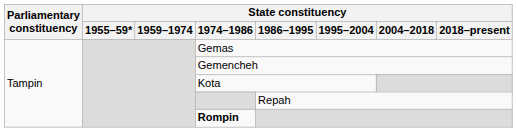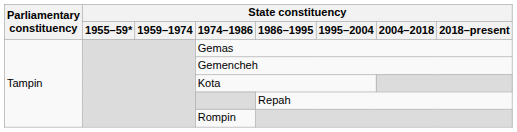(218, 118) bold -> (217, 118) normal
